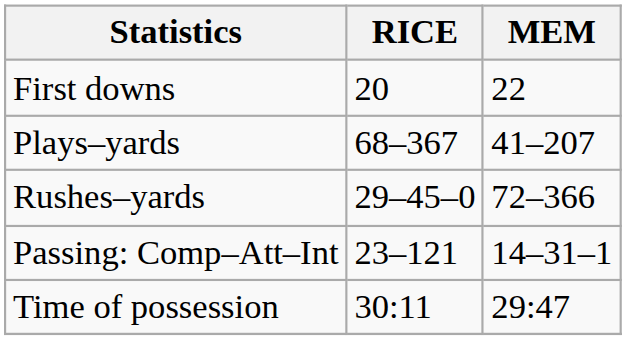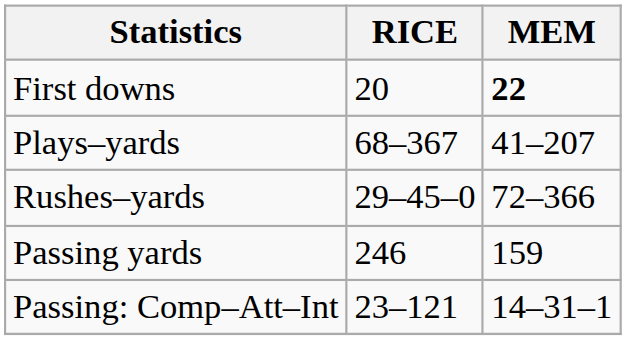(509, 87) normal -> (509, 87) bold
+ row: (108, 251)
- row: (146, 306)
